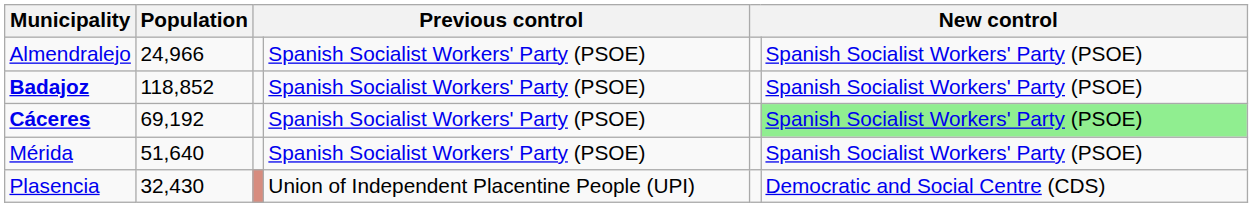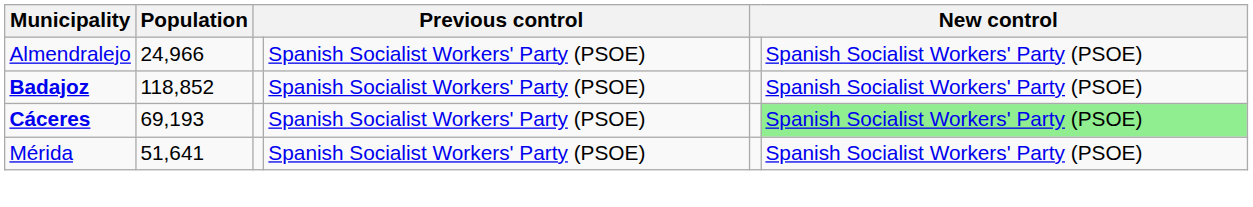(172, 119) 69,192 -> (172, 119) 69,193
(172, 152) 51,640 -> (172, 152) 51,641
- row: (55, 185)
